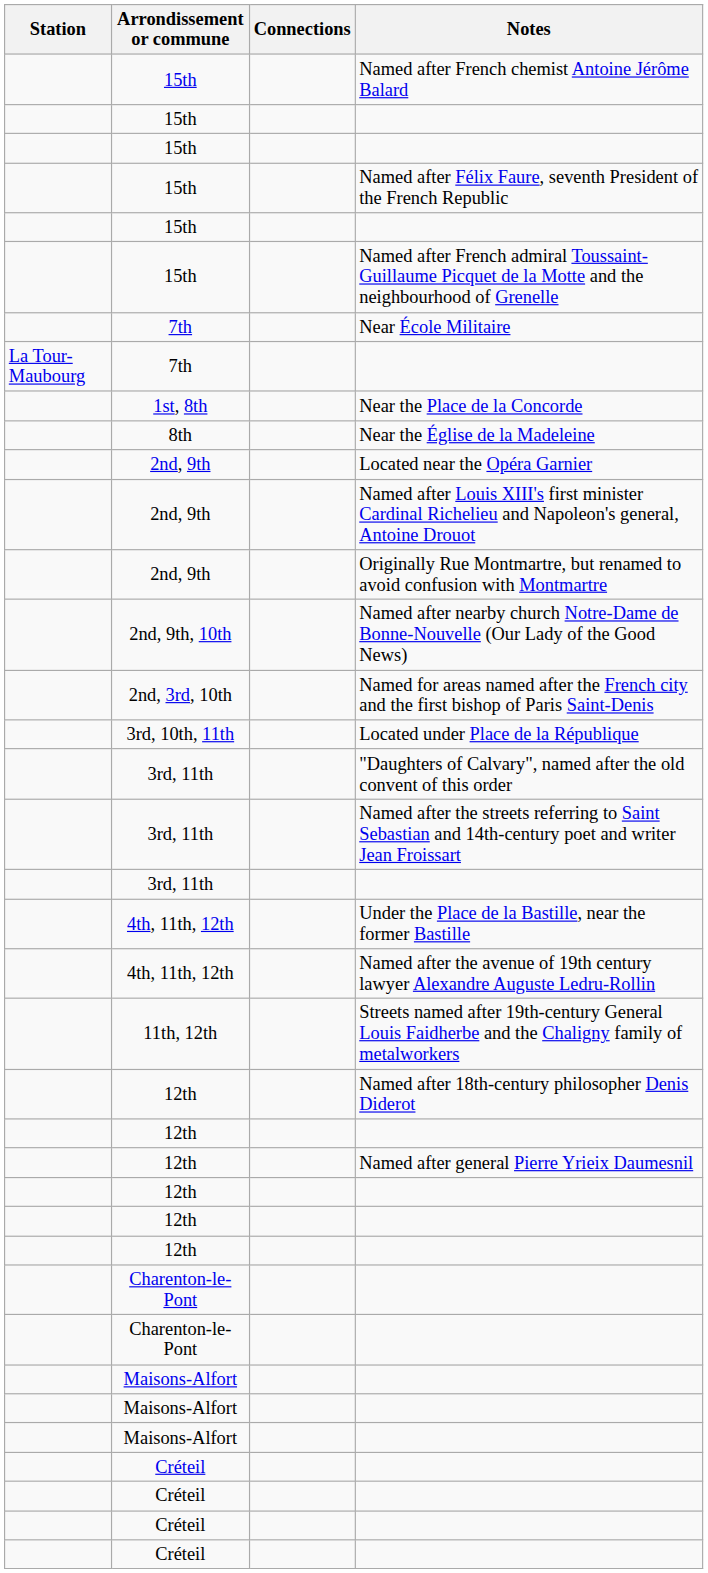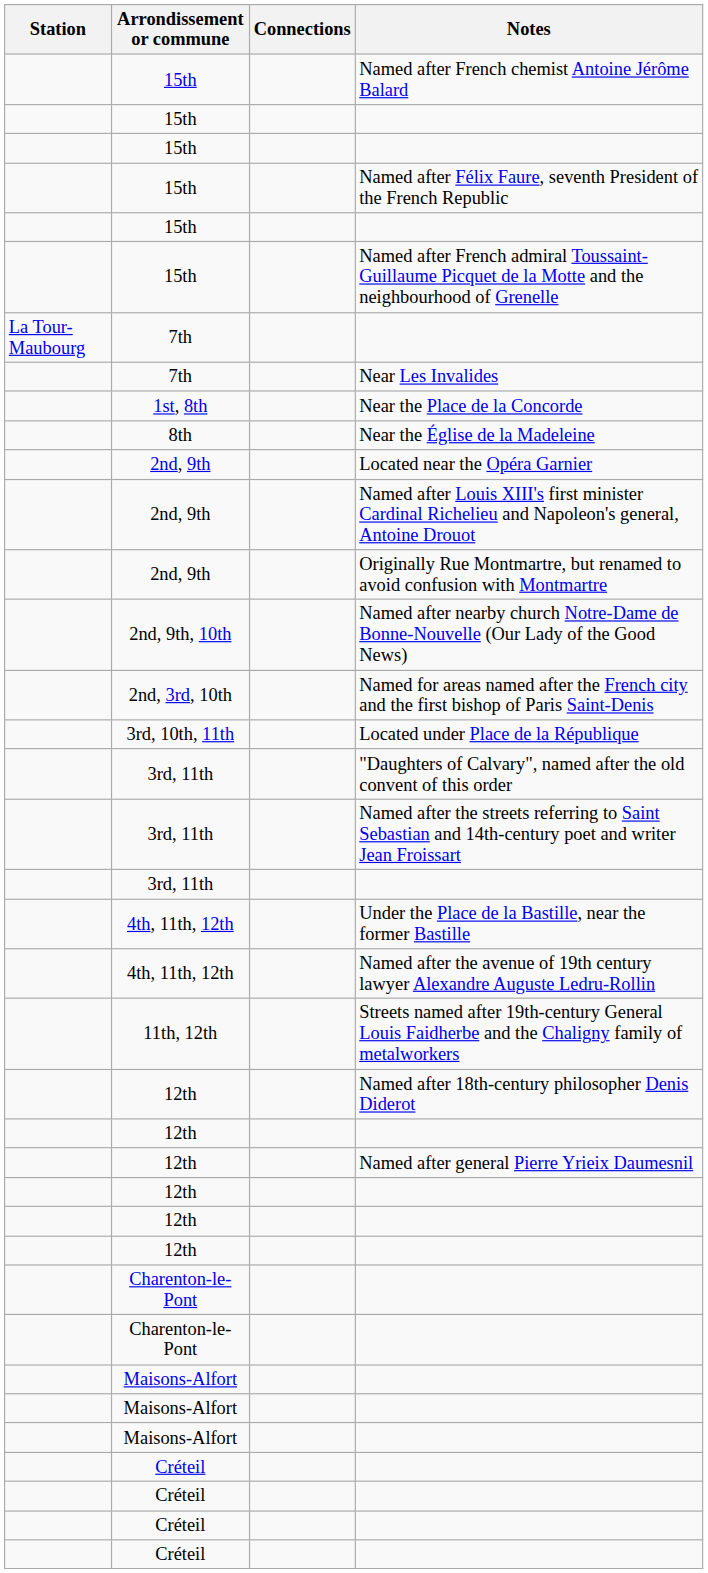- row: (180, 326)
+ row: (180, 376)
